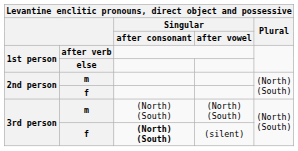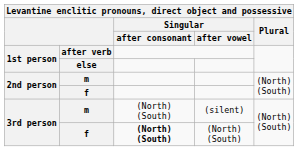(224, 111) (North) (South) -> (224, 111) (silent)
(224, 134) (silent) -> (224, 134) (North) (South)
